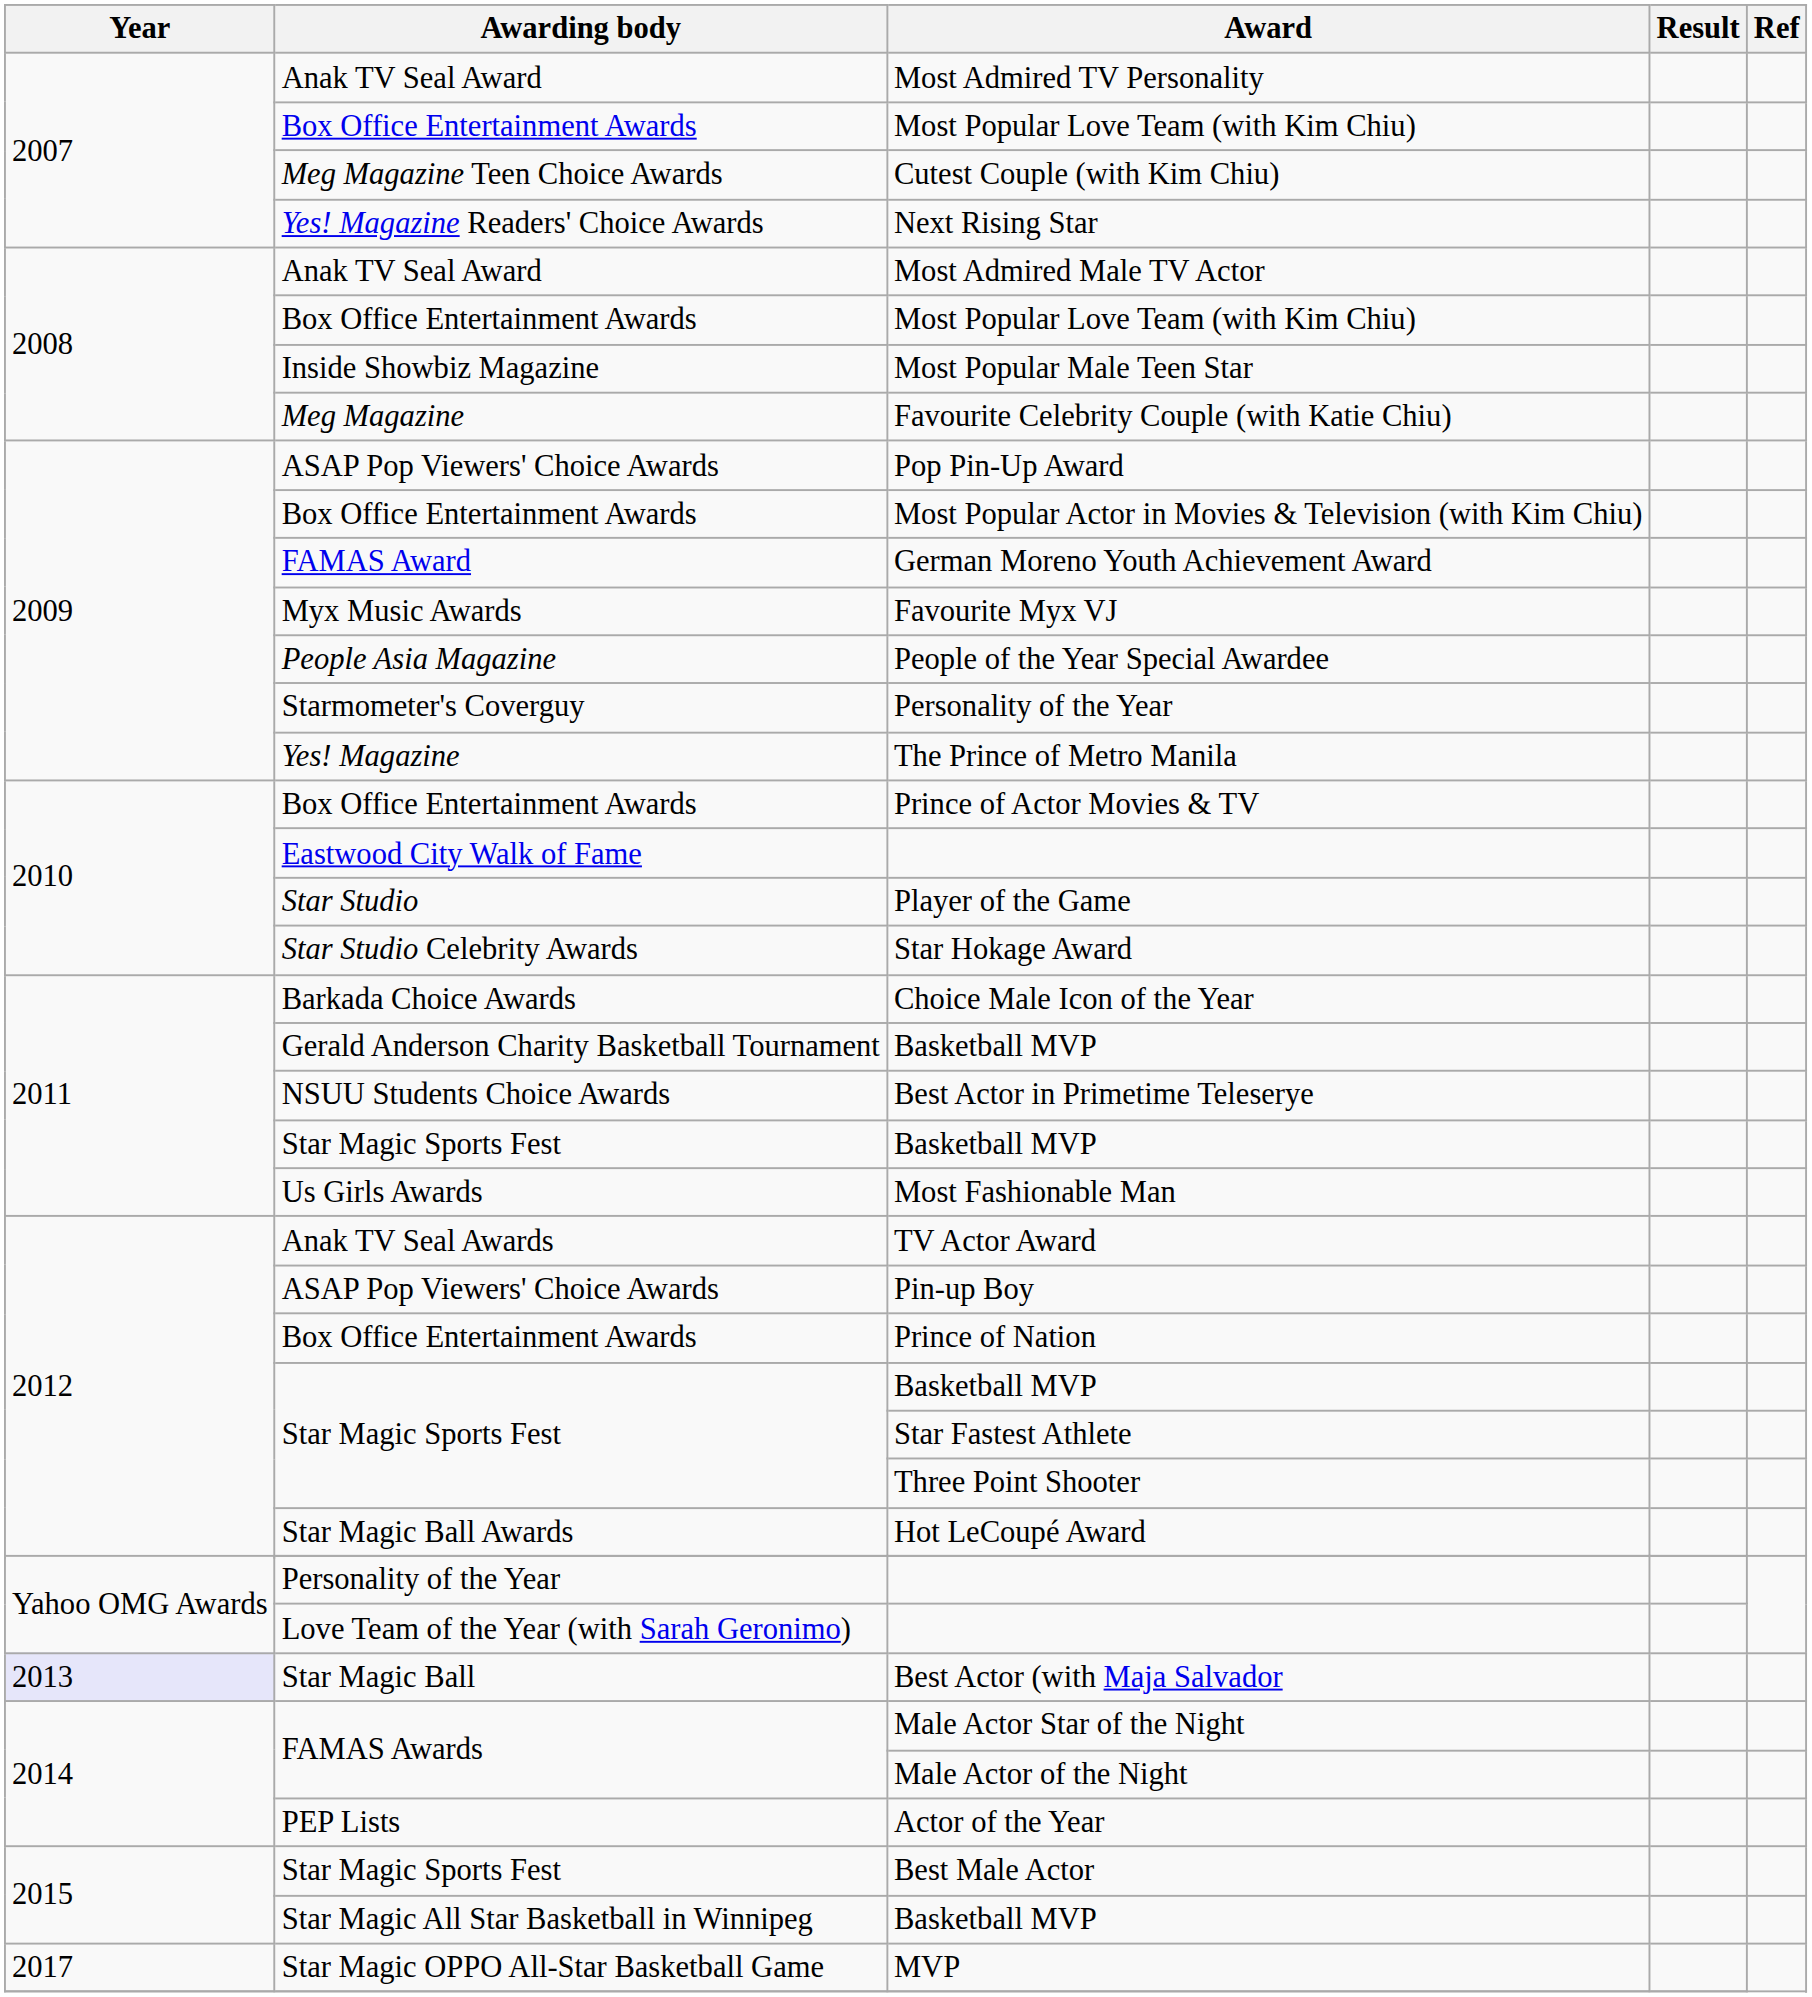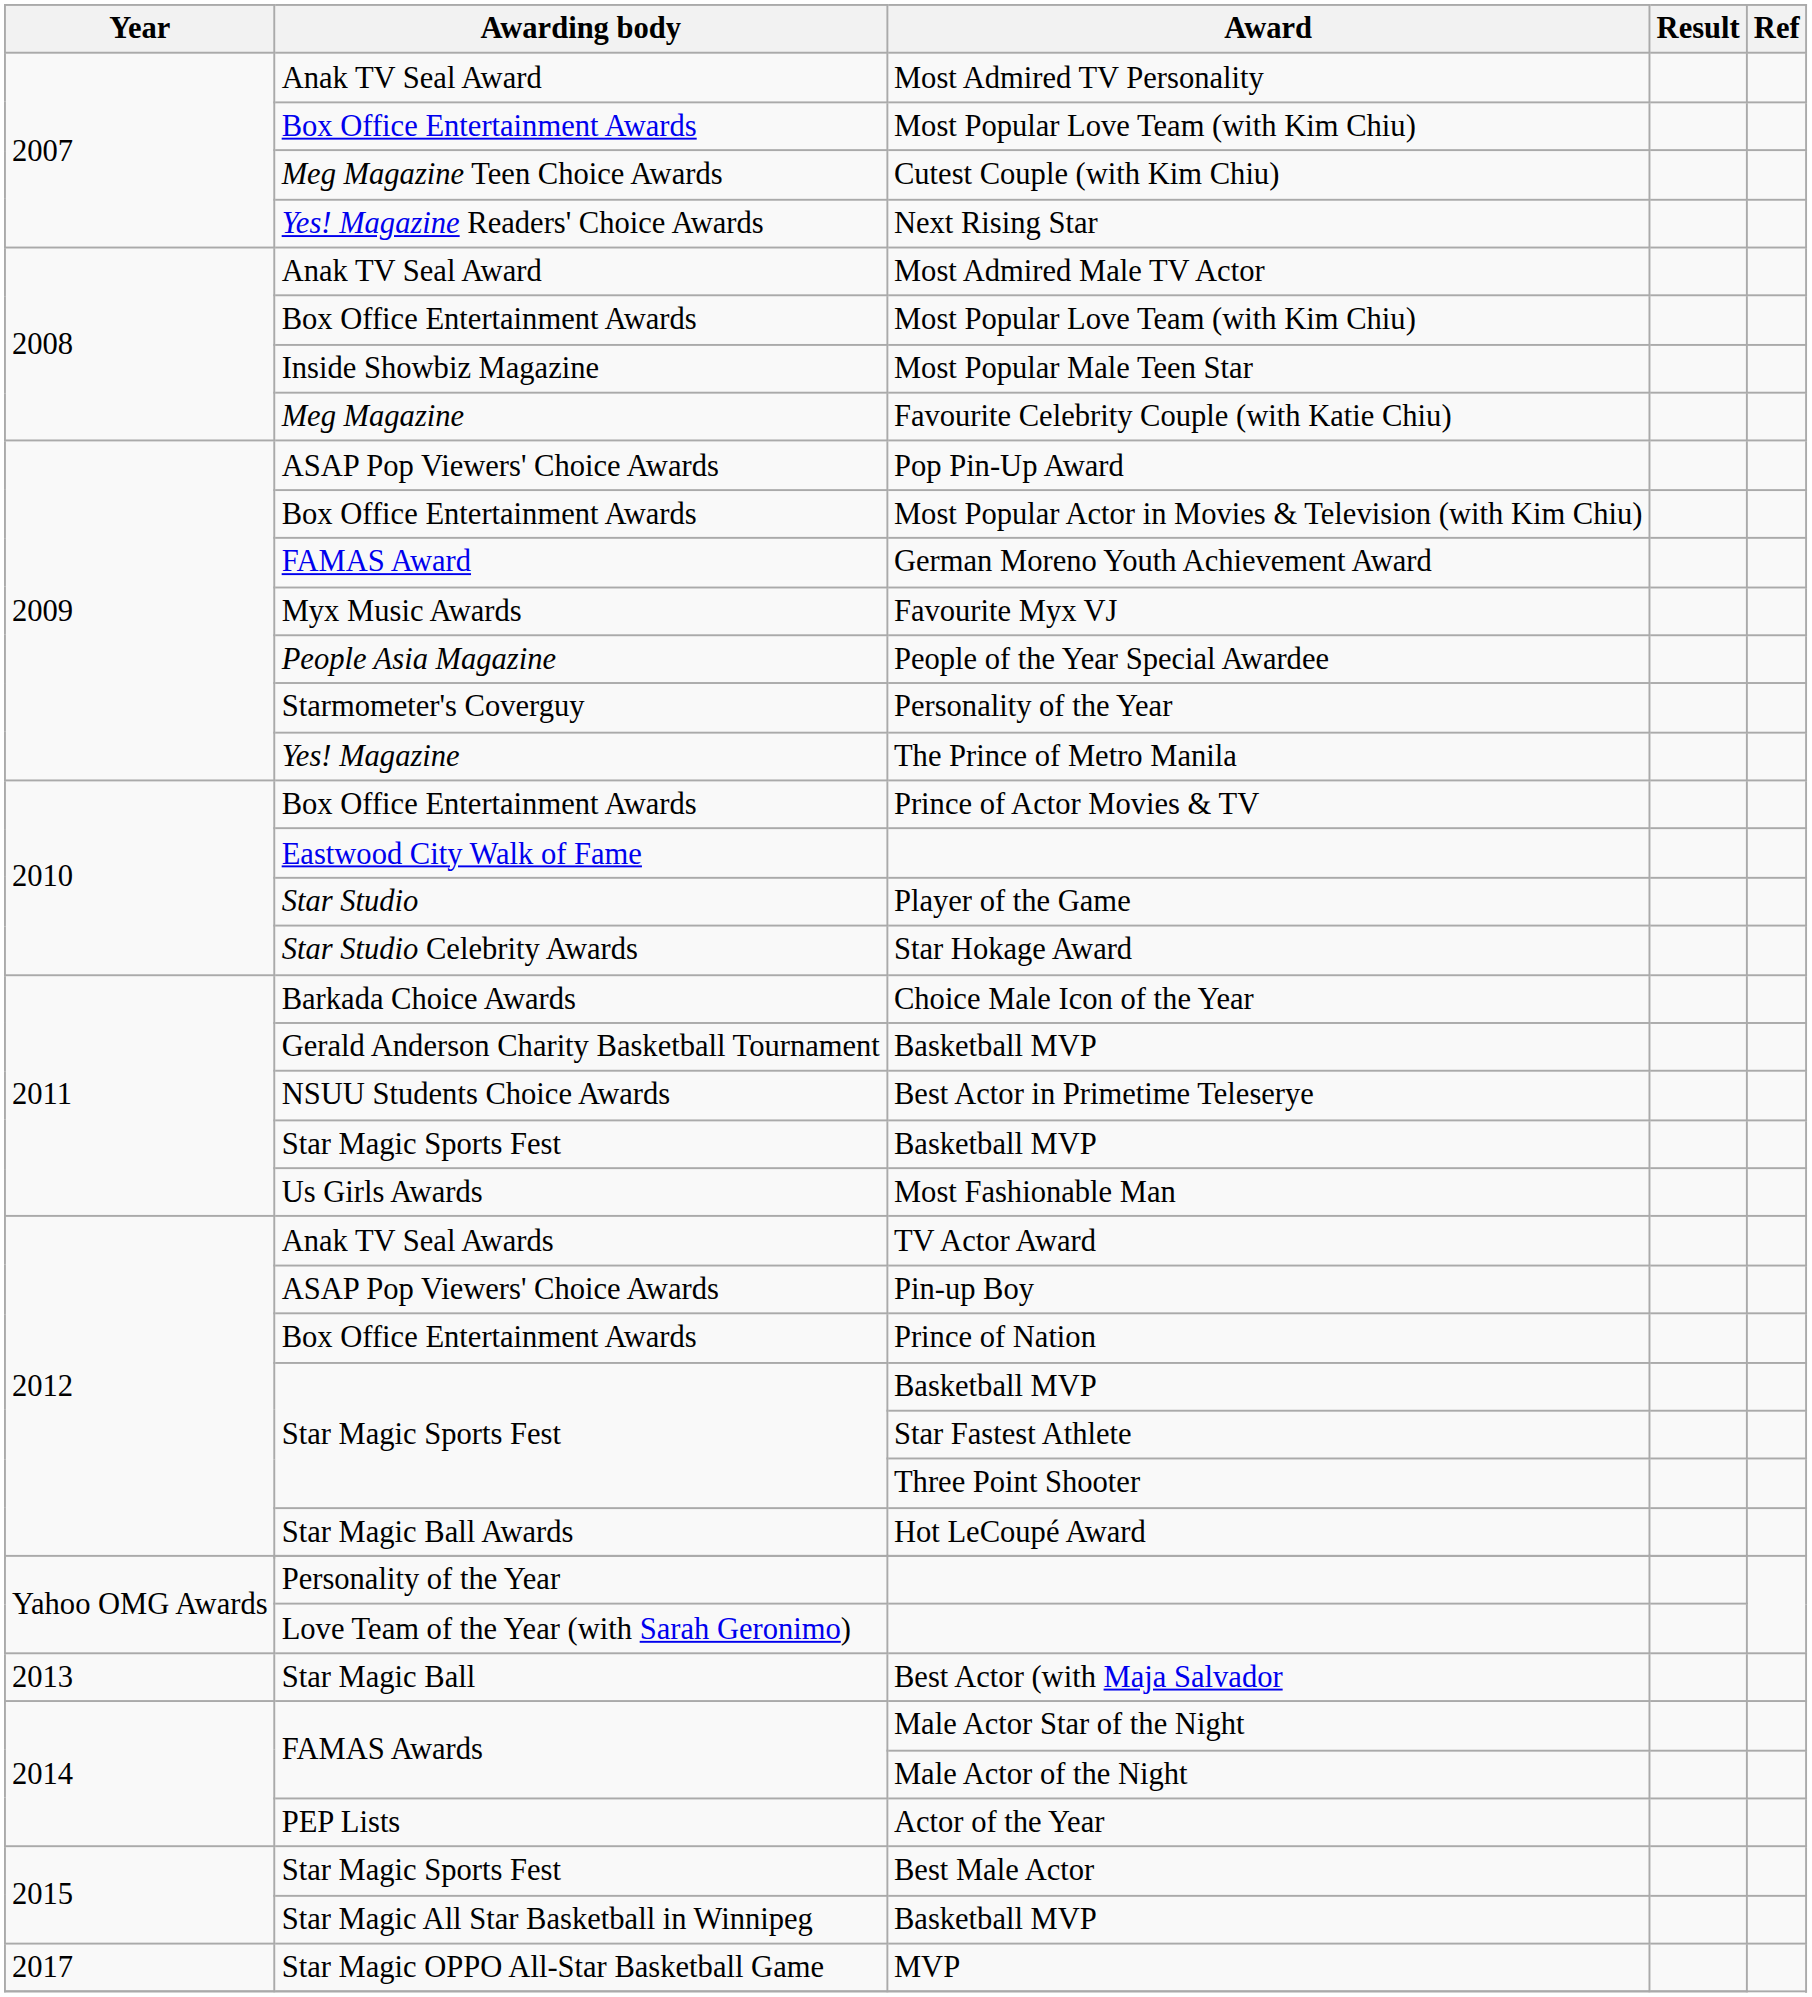(43, 1676) lavender background -> (43, 1676) no background
